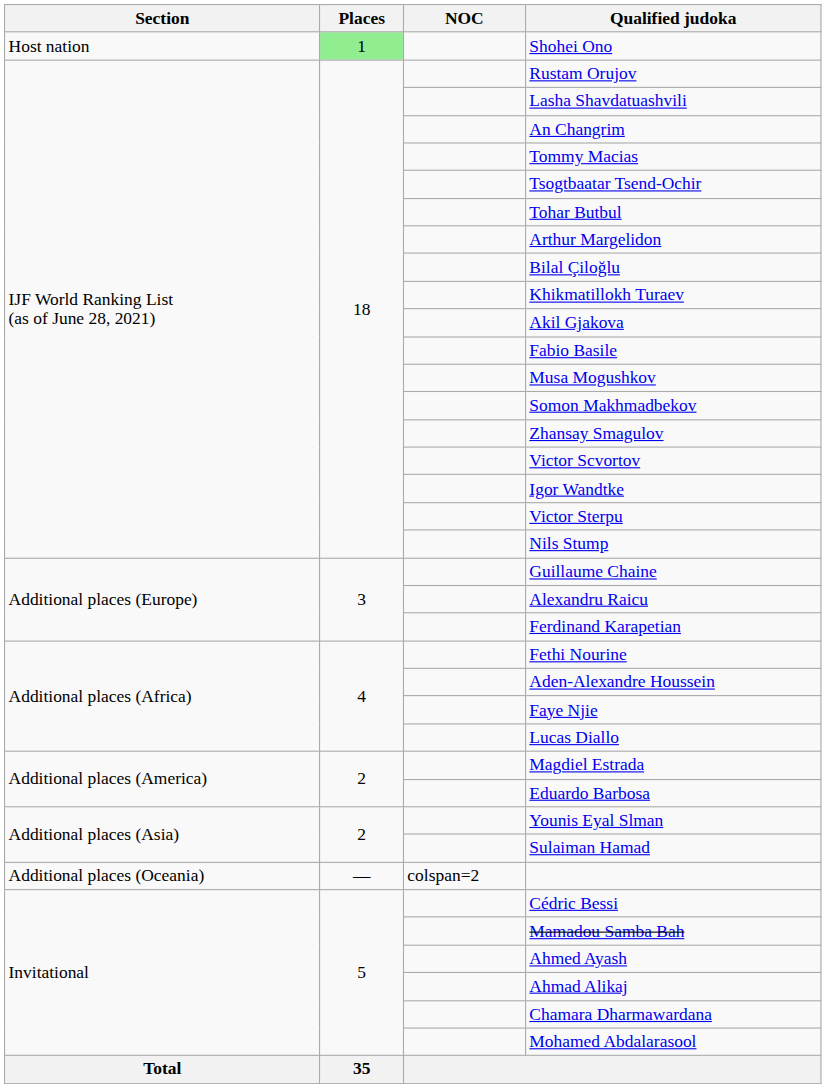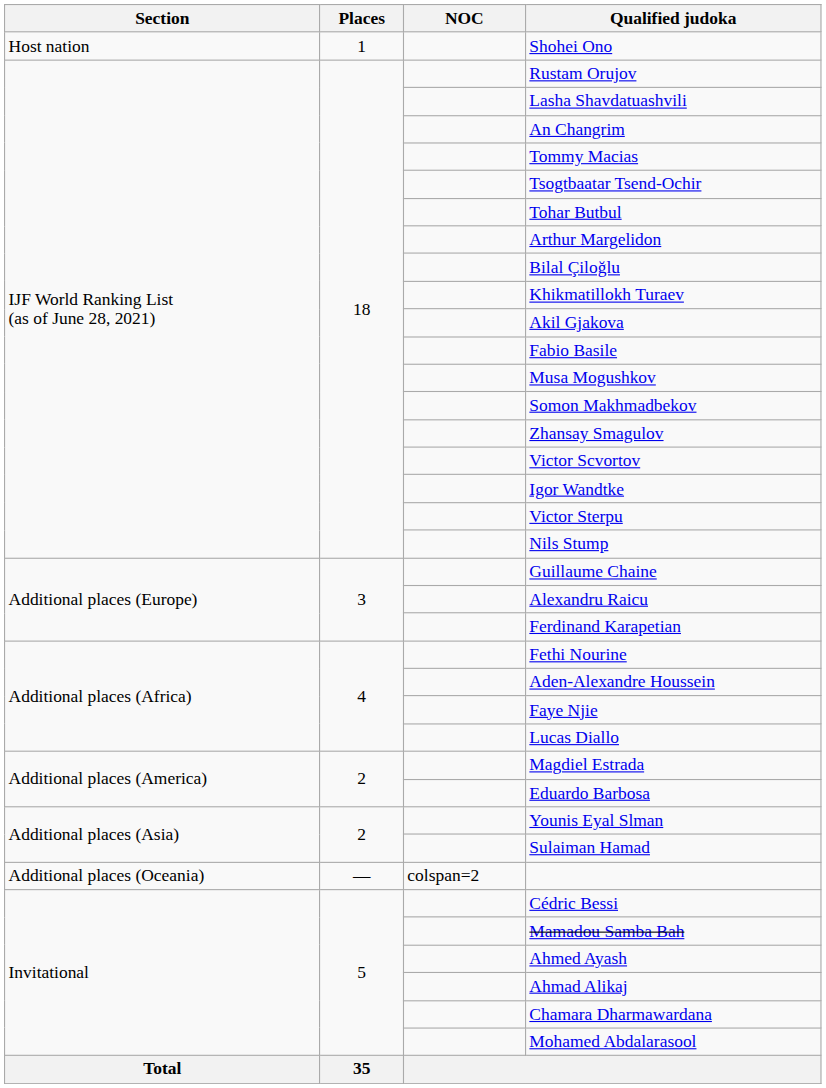(362, 45) lightgreen background -> (362, 45) no background
